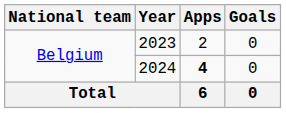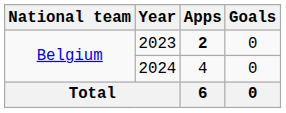(203, 43) normal -> (203, 43) bold
(203, 69) bold -> (203, 69) normal
